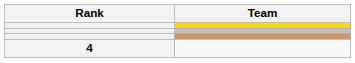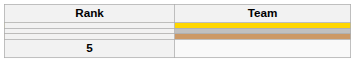(90, 48) 4 -> (90, 48) 5
